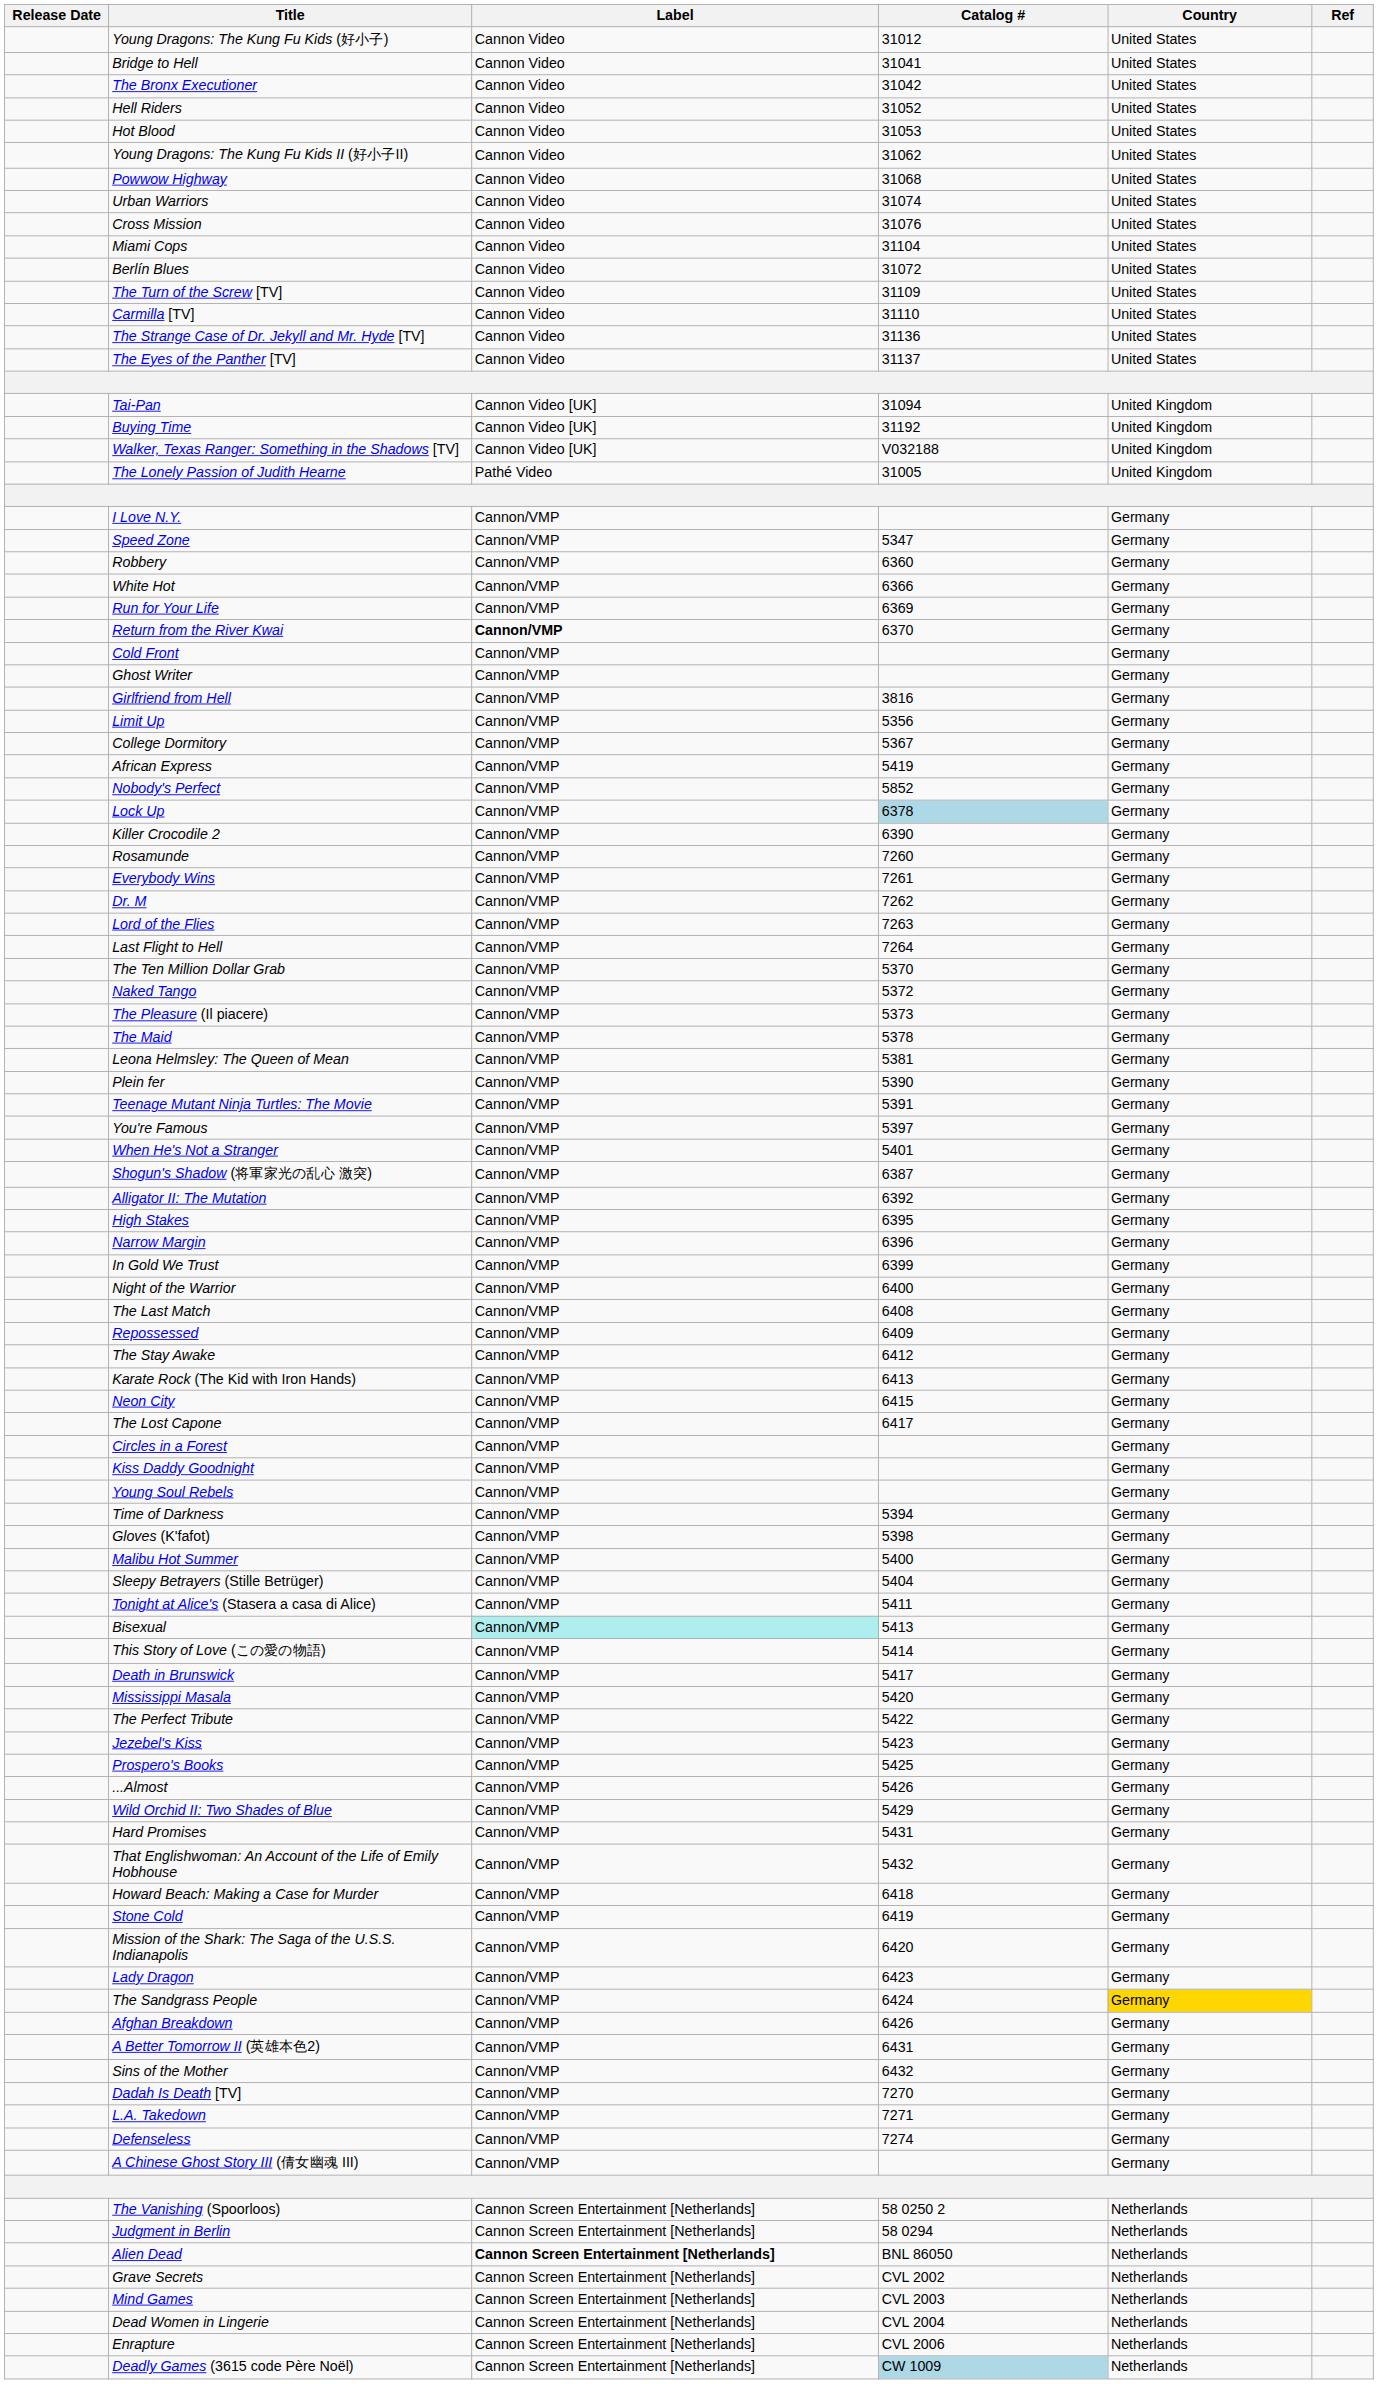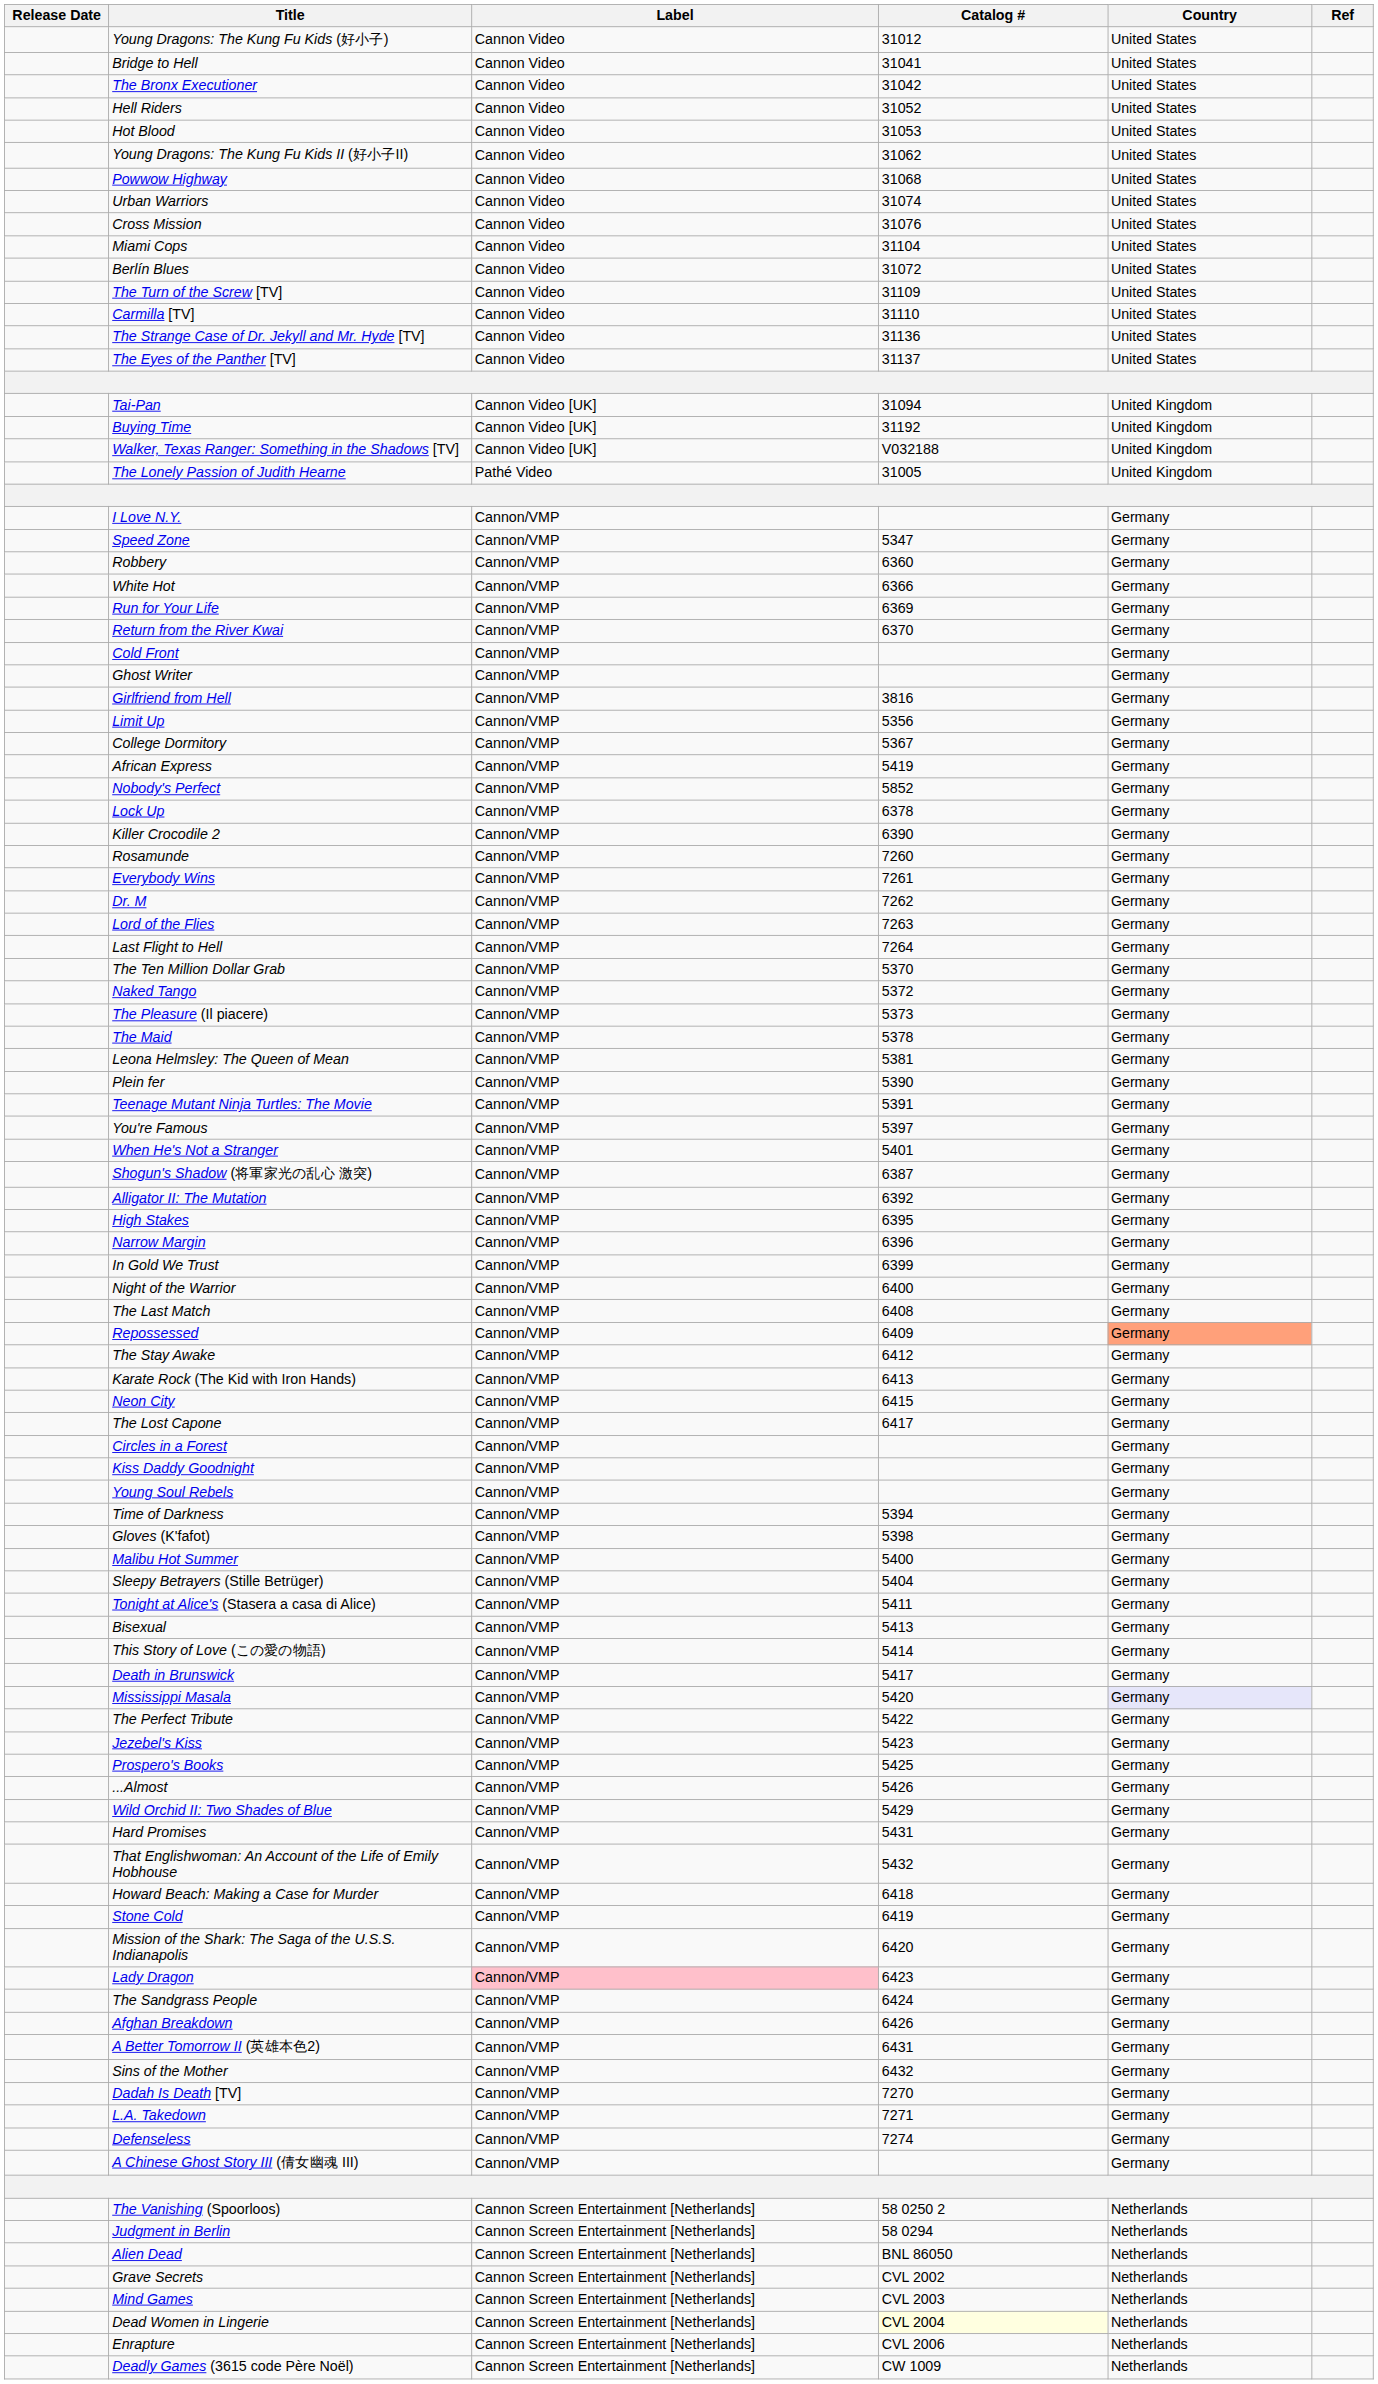(519, 630) bold -> (517, 630) normal
(898, 811) lightblue background -> (898, 811) no background
(1140, 1333) no background -> (1140, 1333) lightsalmon background
(517, 1627) paleturquoise background -> (517, 1627) no background
(1140, 1697) no background -> (1140, 1697) lavender background
(517, 1978) no background -> (517, 1978) pink background
(1140, 2000) gold background -> (1140, 2000) no background
(625, 2254) bold -> (615, 2254) normal
(913, 2322) no background -> (913, 2322) lightyellow background
(912, 2367) lightblue background -> (912, 2367) no background
